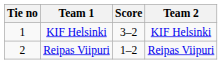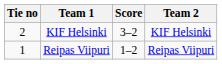(22, 31) 1 -> (22, 31) 2
(22, 50) 2 -> (22, 50) 1
